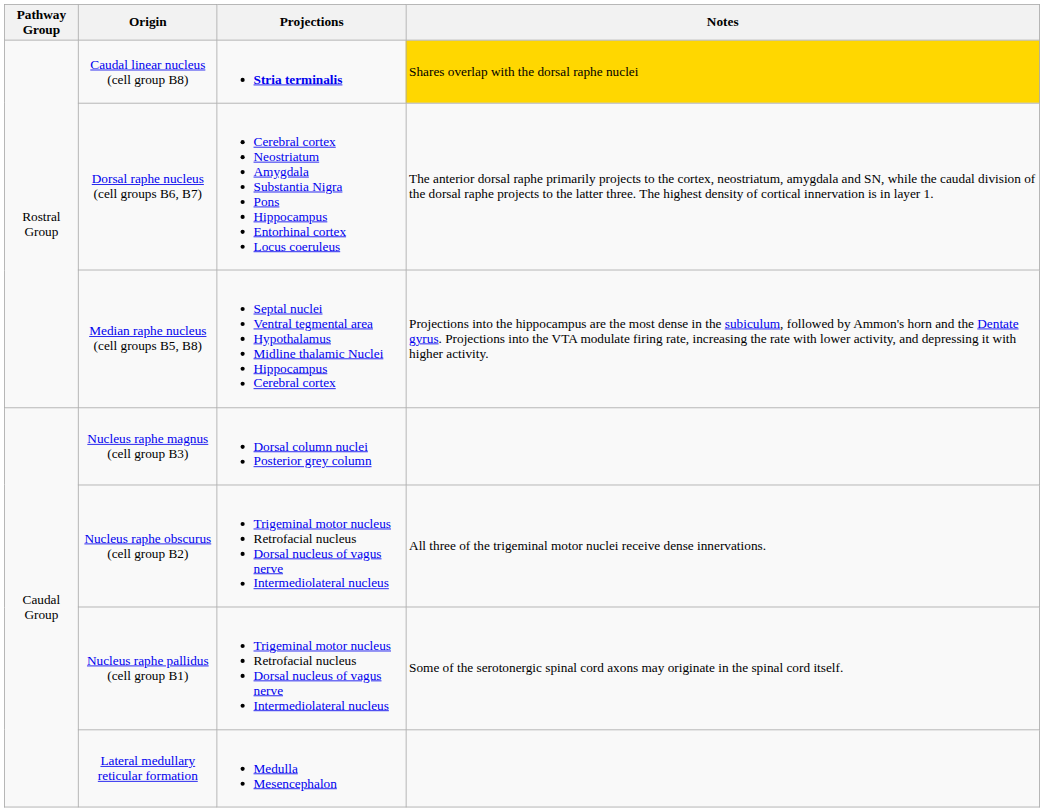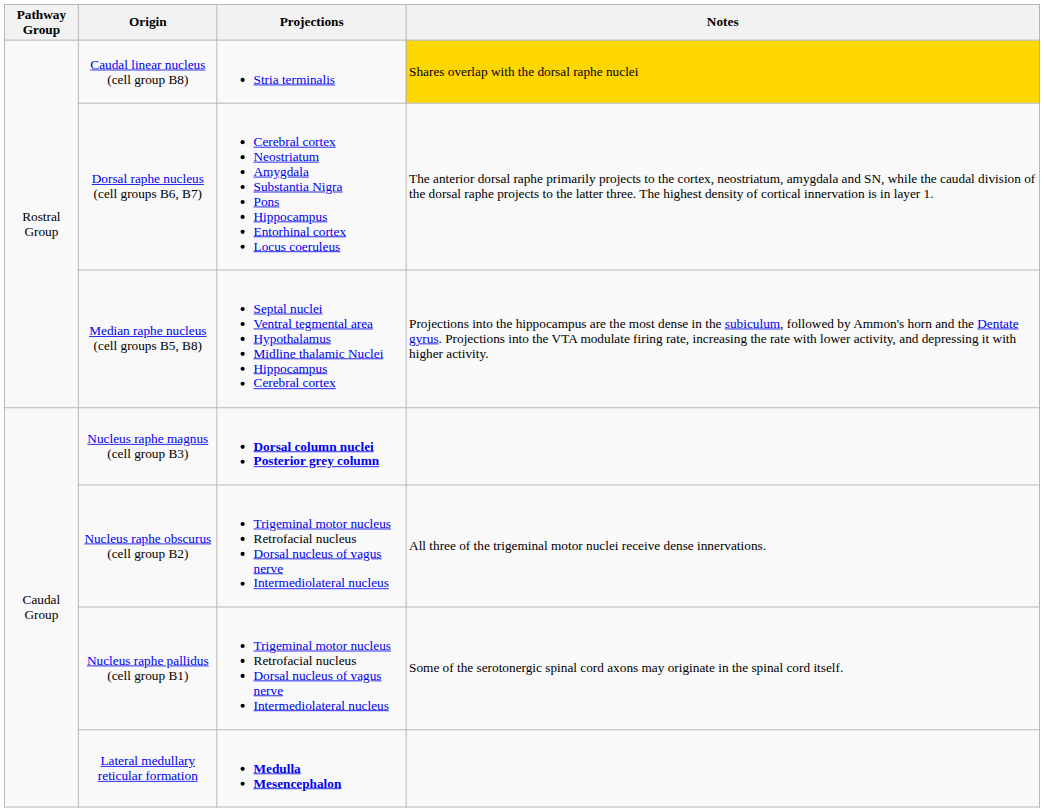(312, 79) bold -> (312, 79) normal
(312, 454) normal -> (312, 454) bold
(312, 776) normal -> (312, 776) bold
